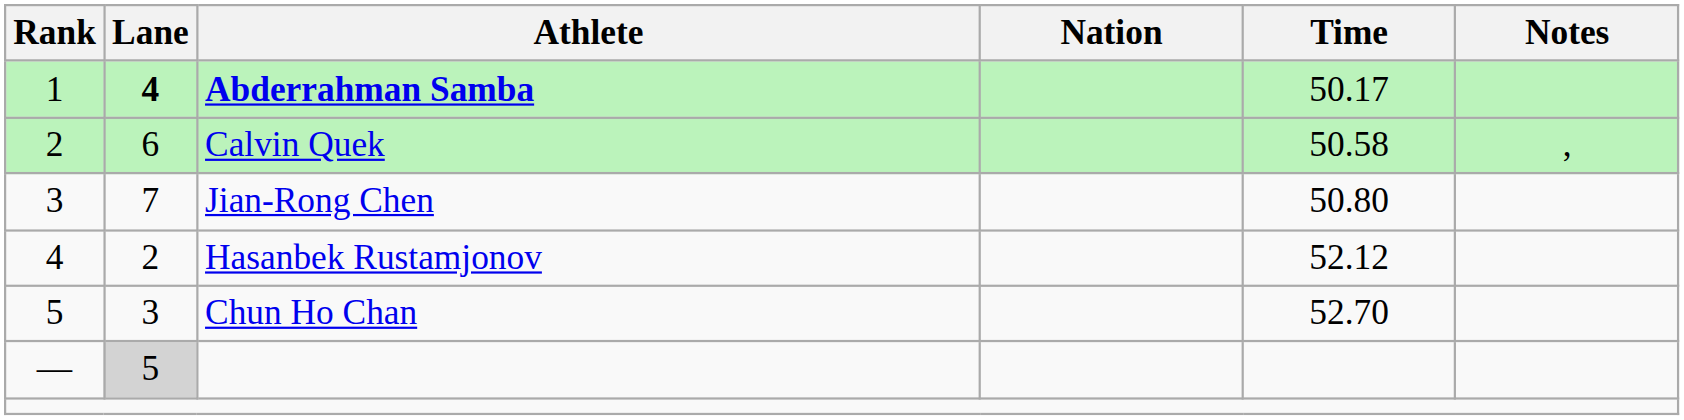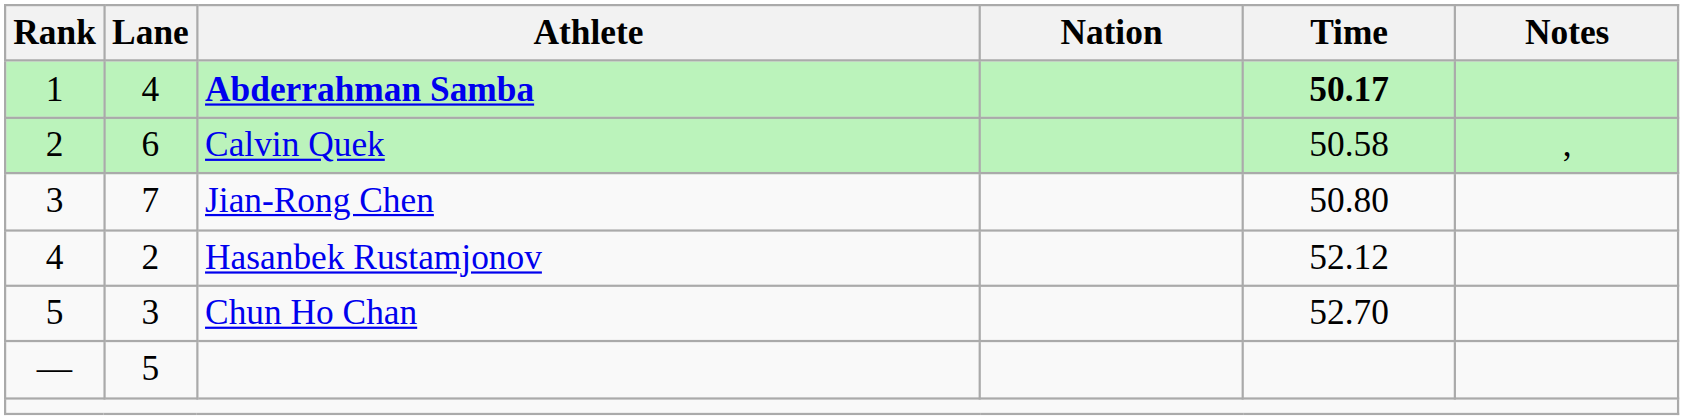(150, 88) bold -> (150, 88) normal
(1349, 88) normal -> (1349, 88) bold
(150, 369) lightgrey background -> (150, 369) no background
